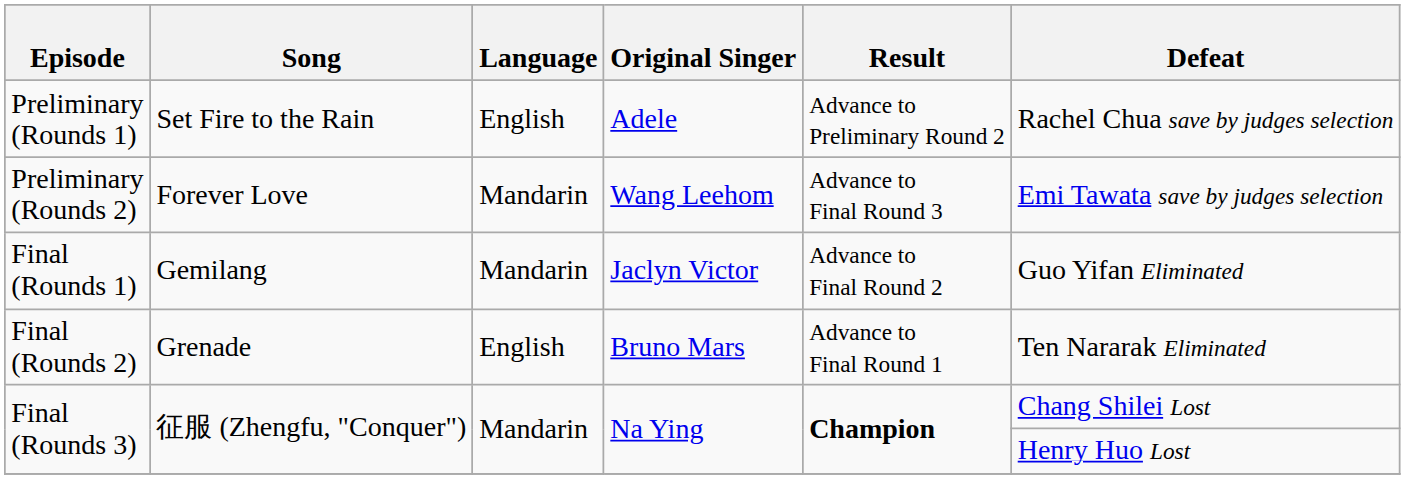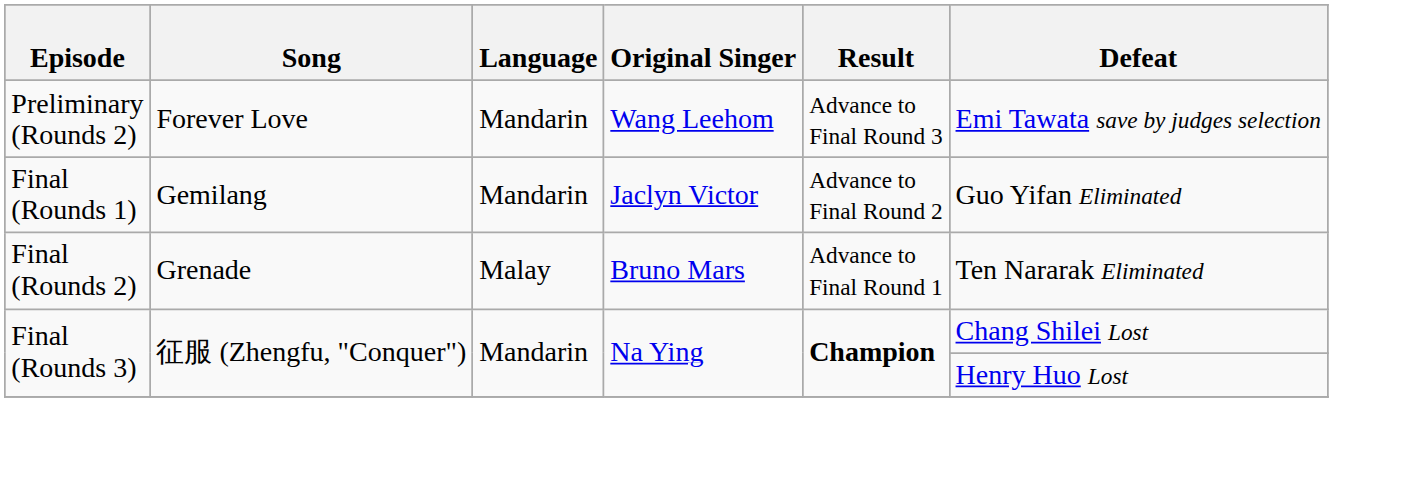- row: (77, 118)
(522, 346) English -> (515, 270) Malay
